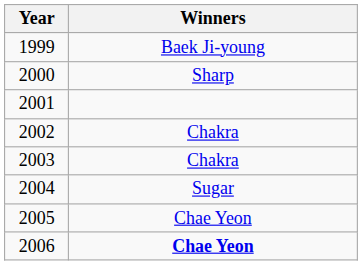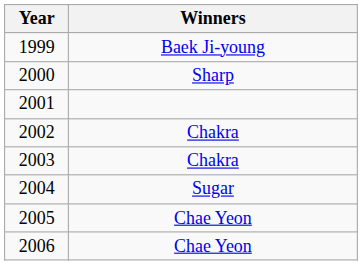(213, 246) bold -> (213, 246) normal
